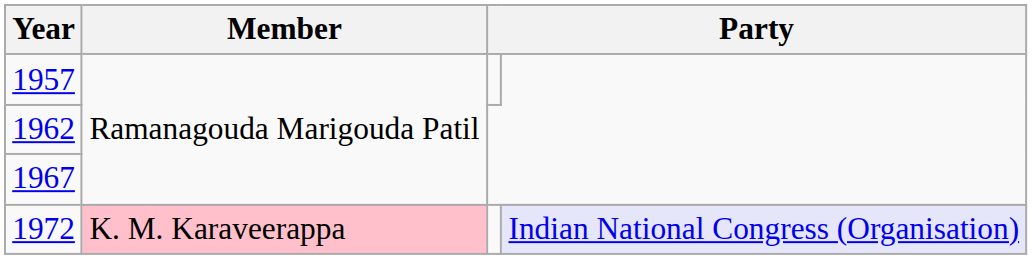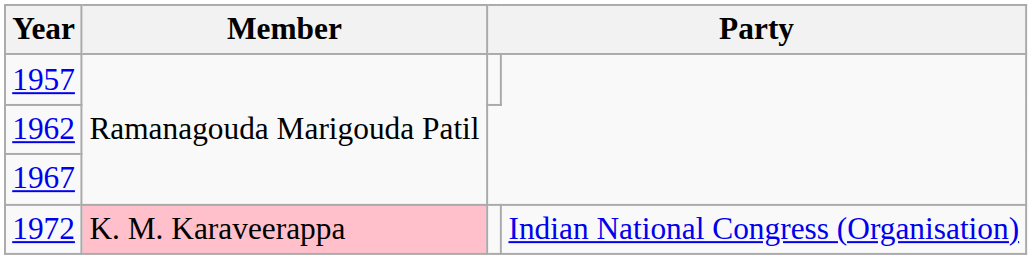(764, 228) lavender background -> (764, 228) no background
